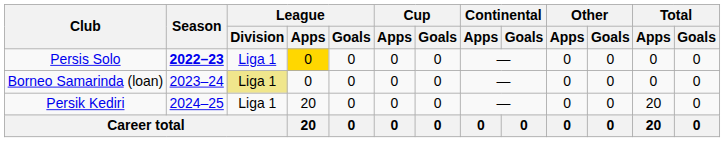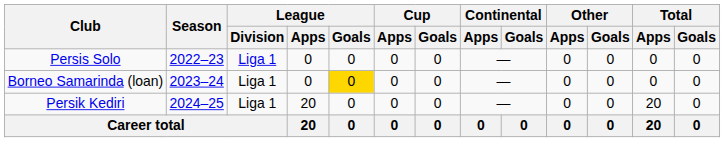(197, 59) bold -> (197, 59) normal
(308, 59) gold background -> (308, 59) no background
(257, 81) khaki background -> (257, 81) no background
(351, 81) no background -> (351, 81) gold background
